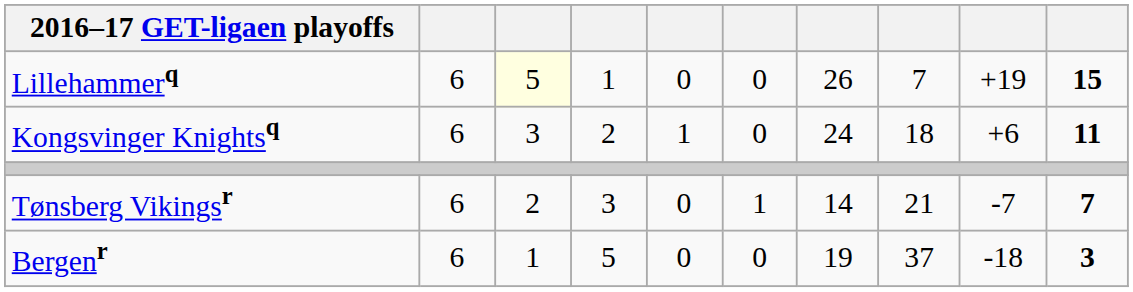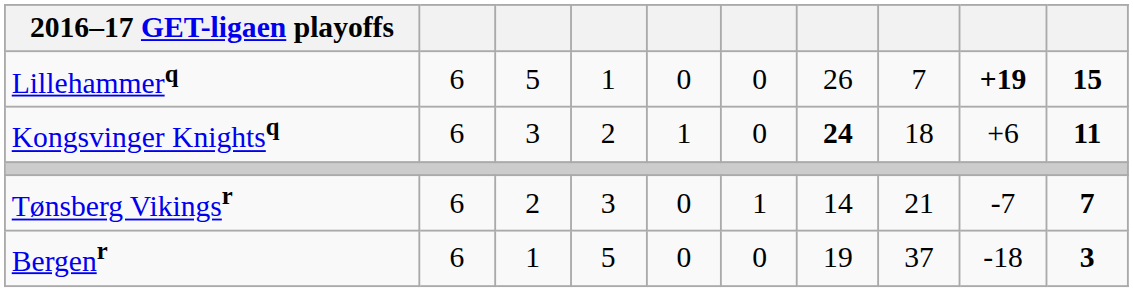(533, 78) lightyellow background -> (533, 78) no background
(1003, 78) normal -> (1003, 78) bold
(838, 133) normal -> (838, 133) bold
